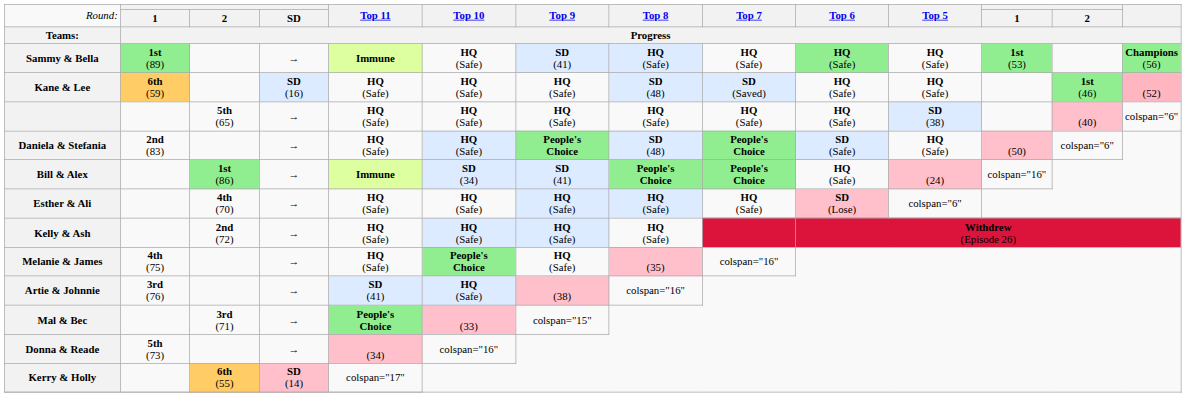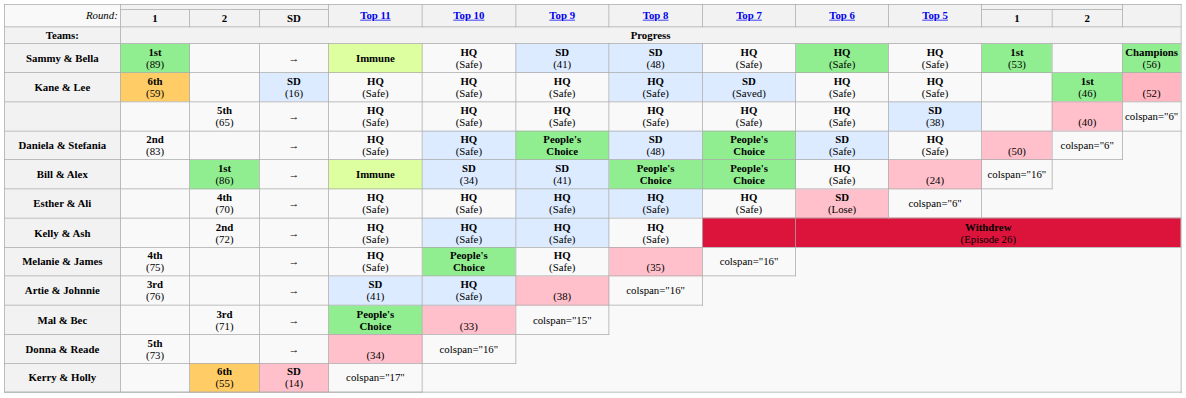(656, 58) HQ (Safe) -> (656, 58) SD (48)
(656, 88) SD (48) -> (656, 88) HQ (Safe)
